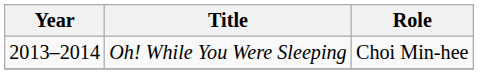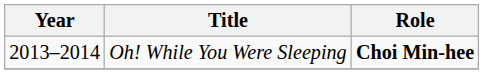(412, 52) normal -> (415, 52) bold
